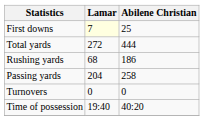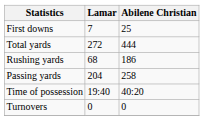(90, 29) lightyellow background -> (90, 29) no background
rows swapped: (27, 91) <-> (45, 107)
